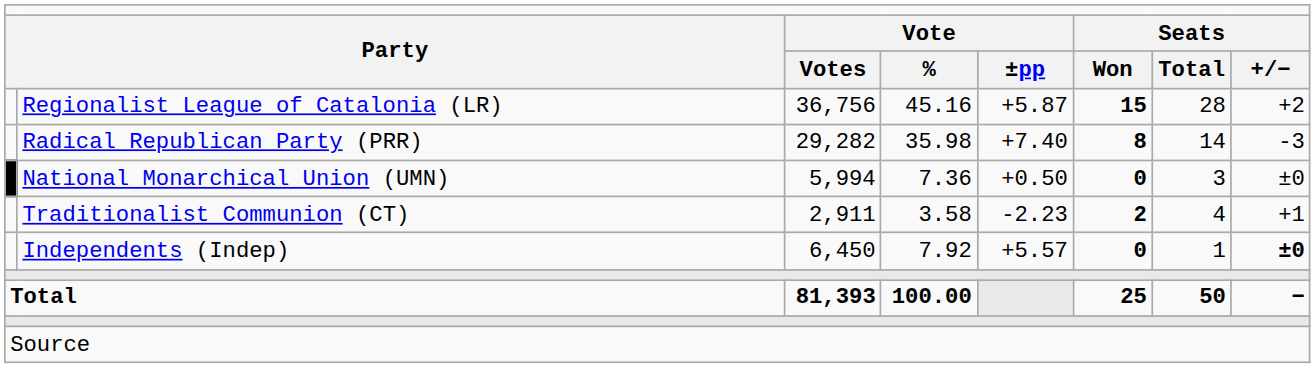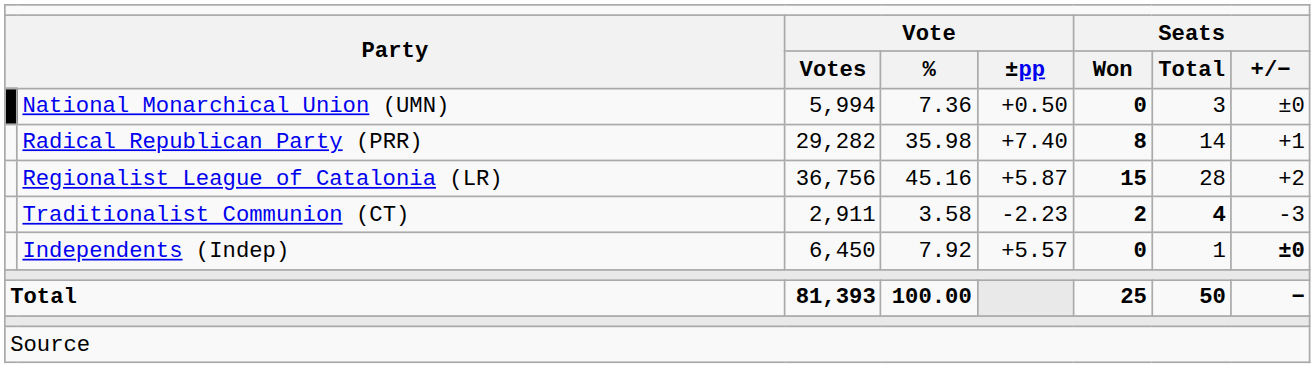rows swapped: (263, 106) <-> (236, 178)
(1291, 142) -3 -> (1291, 142) +1
(1219, 215) normal -> (1219, 215) bold
(1291, 215) +1 -> (1291, 215) -3
